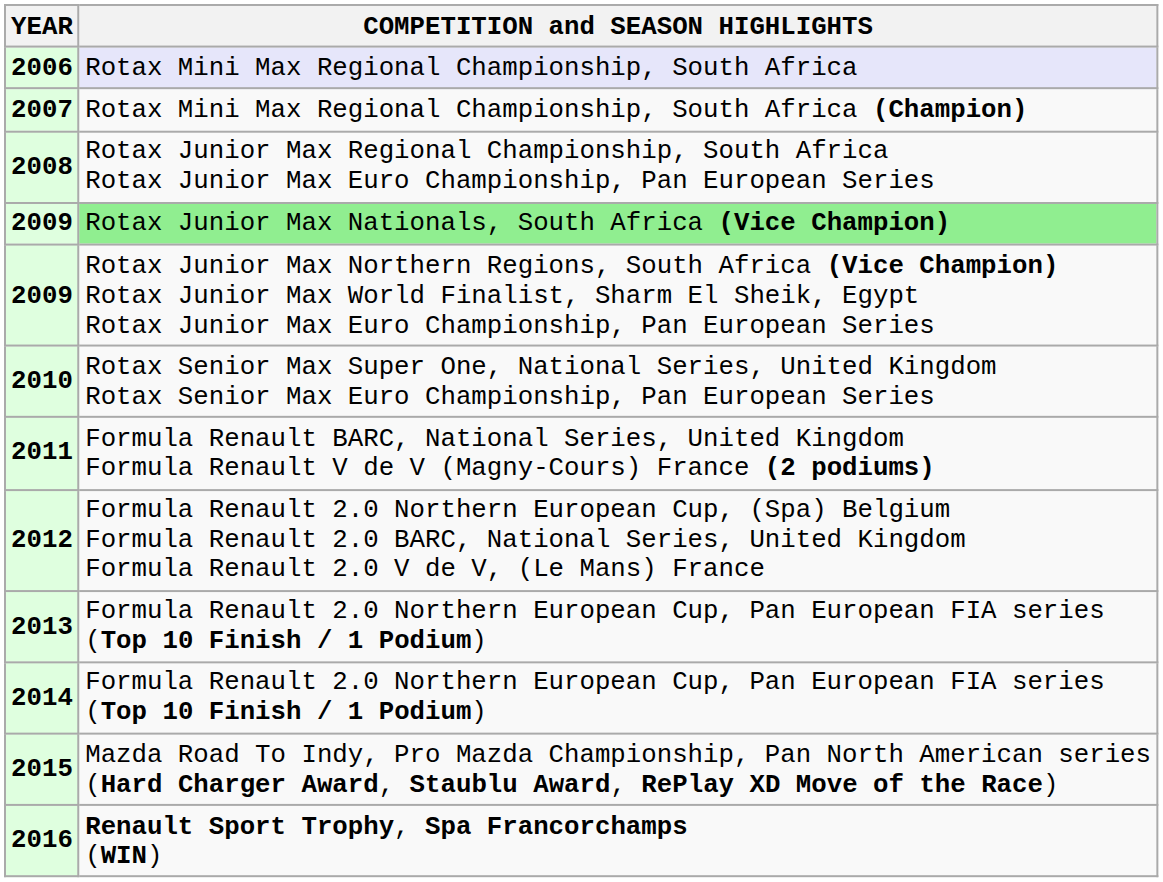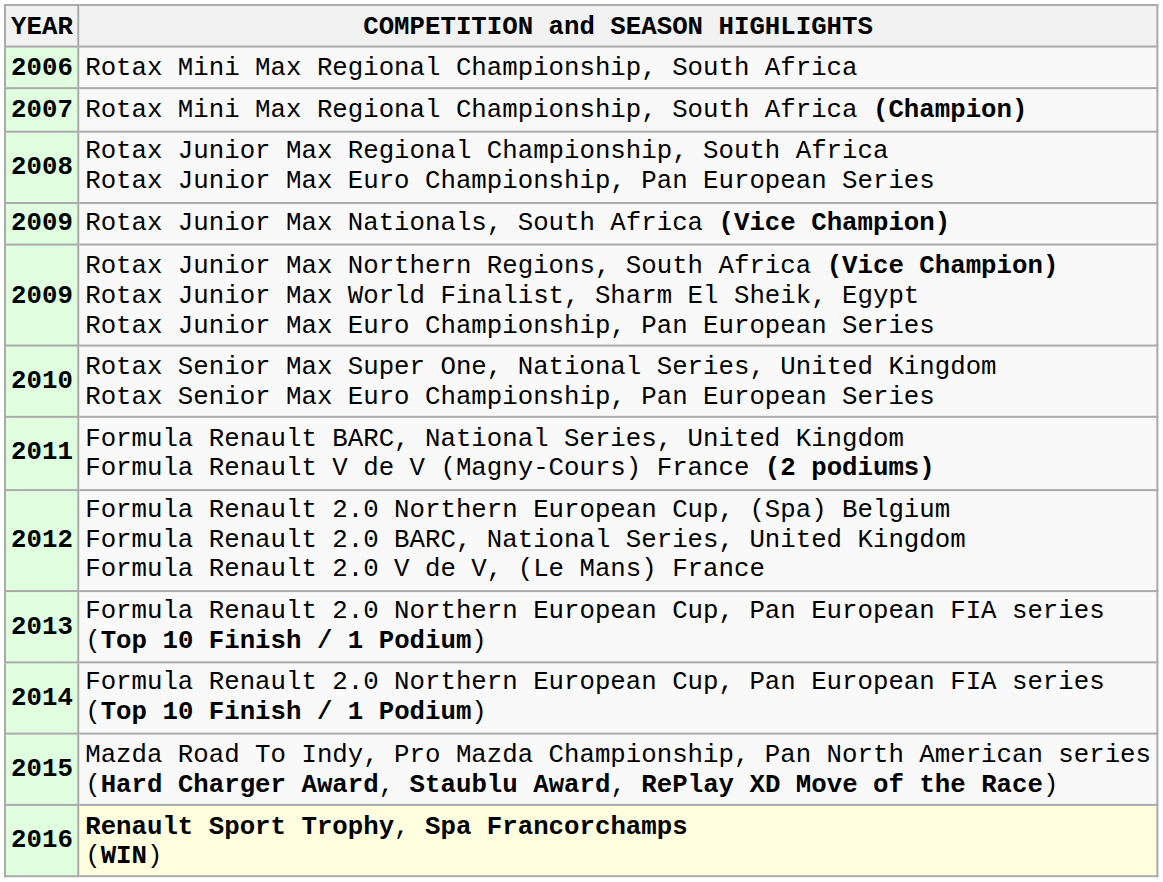(471, 68) lavender background -> (471, 68) no background
(518, 223) lightgreen background -> (518, 223) no background
(386, 841) no background -> (386, 841) lightyellow background
